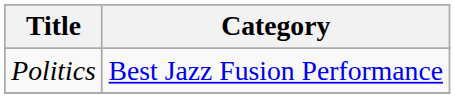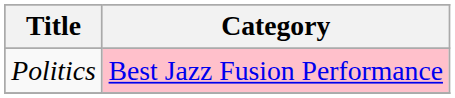(276, 70) no background -> (276, 70) pink background
